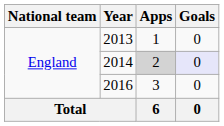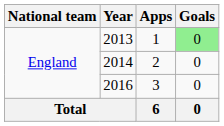(197, 39) no background -> (197, 39) lightgreen background
(156, 62) lightgrey background -> (156, 62) no background
(197, 62) lavender background -> (197, 62) no background
